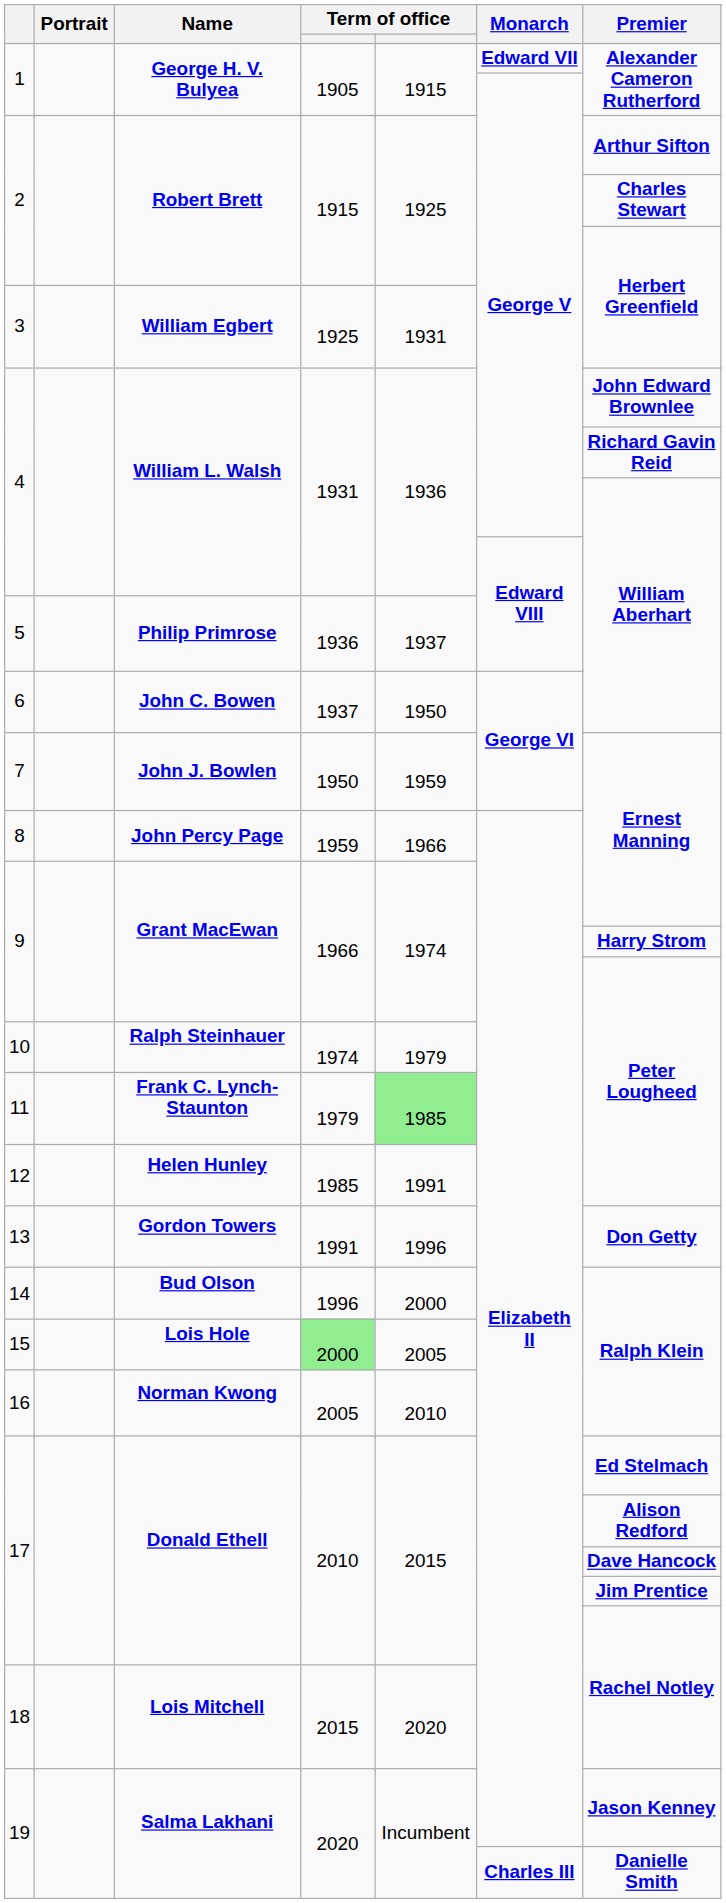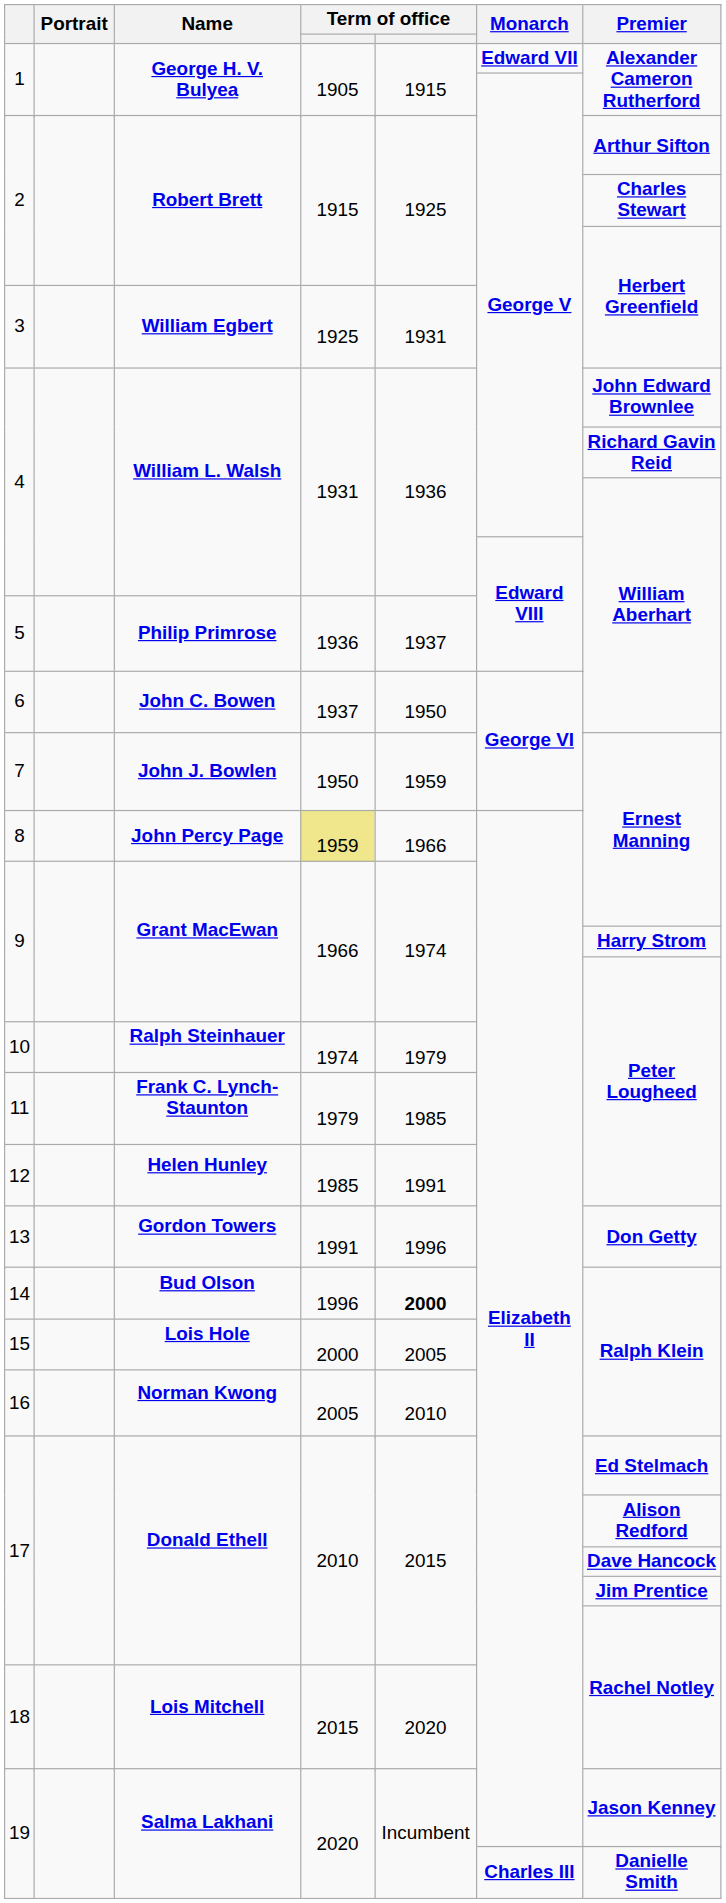(338, 846) no background -> (338, 846) khaki background
(426, 1119) lightgreen background -> (426, 1119) no background
(426, 1303) normal -> (426, 1303) bold
(338, 1354) lightgreen background -> (338, 1354) no background
